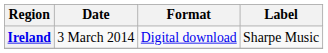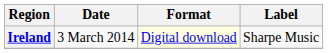(189, 37) no background -> (189, 37) lightyellow background
